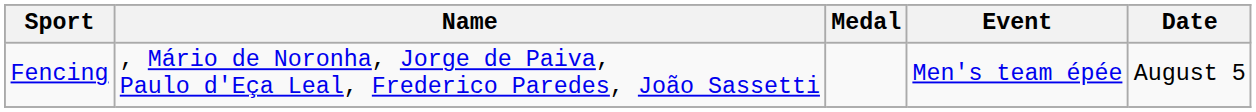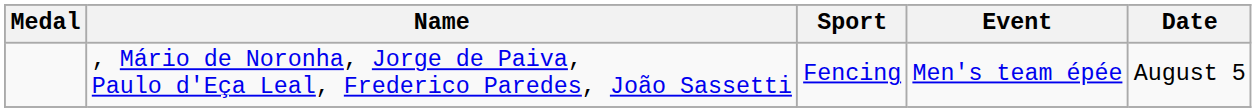columns swapped: (866, 24) <-> (60, 24)
